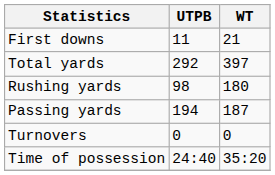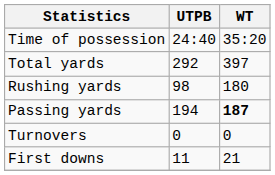rows swapped: (56, 40) <-> (87, 159)
(236, 111) normal -> (236, 111) bold
